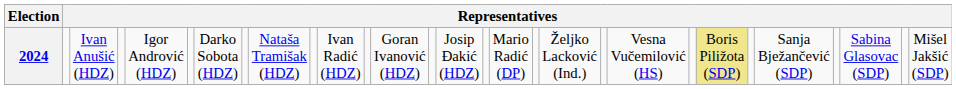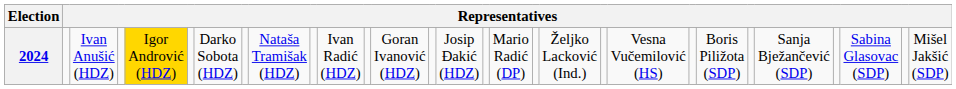(156, 56) no background -> (156, 56) gold background
(722, 56) khaki background -> (722, 56) no background
